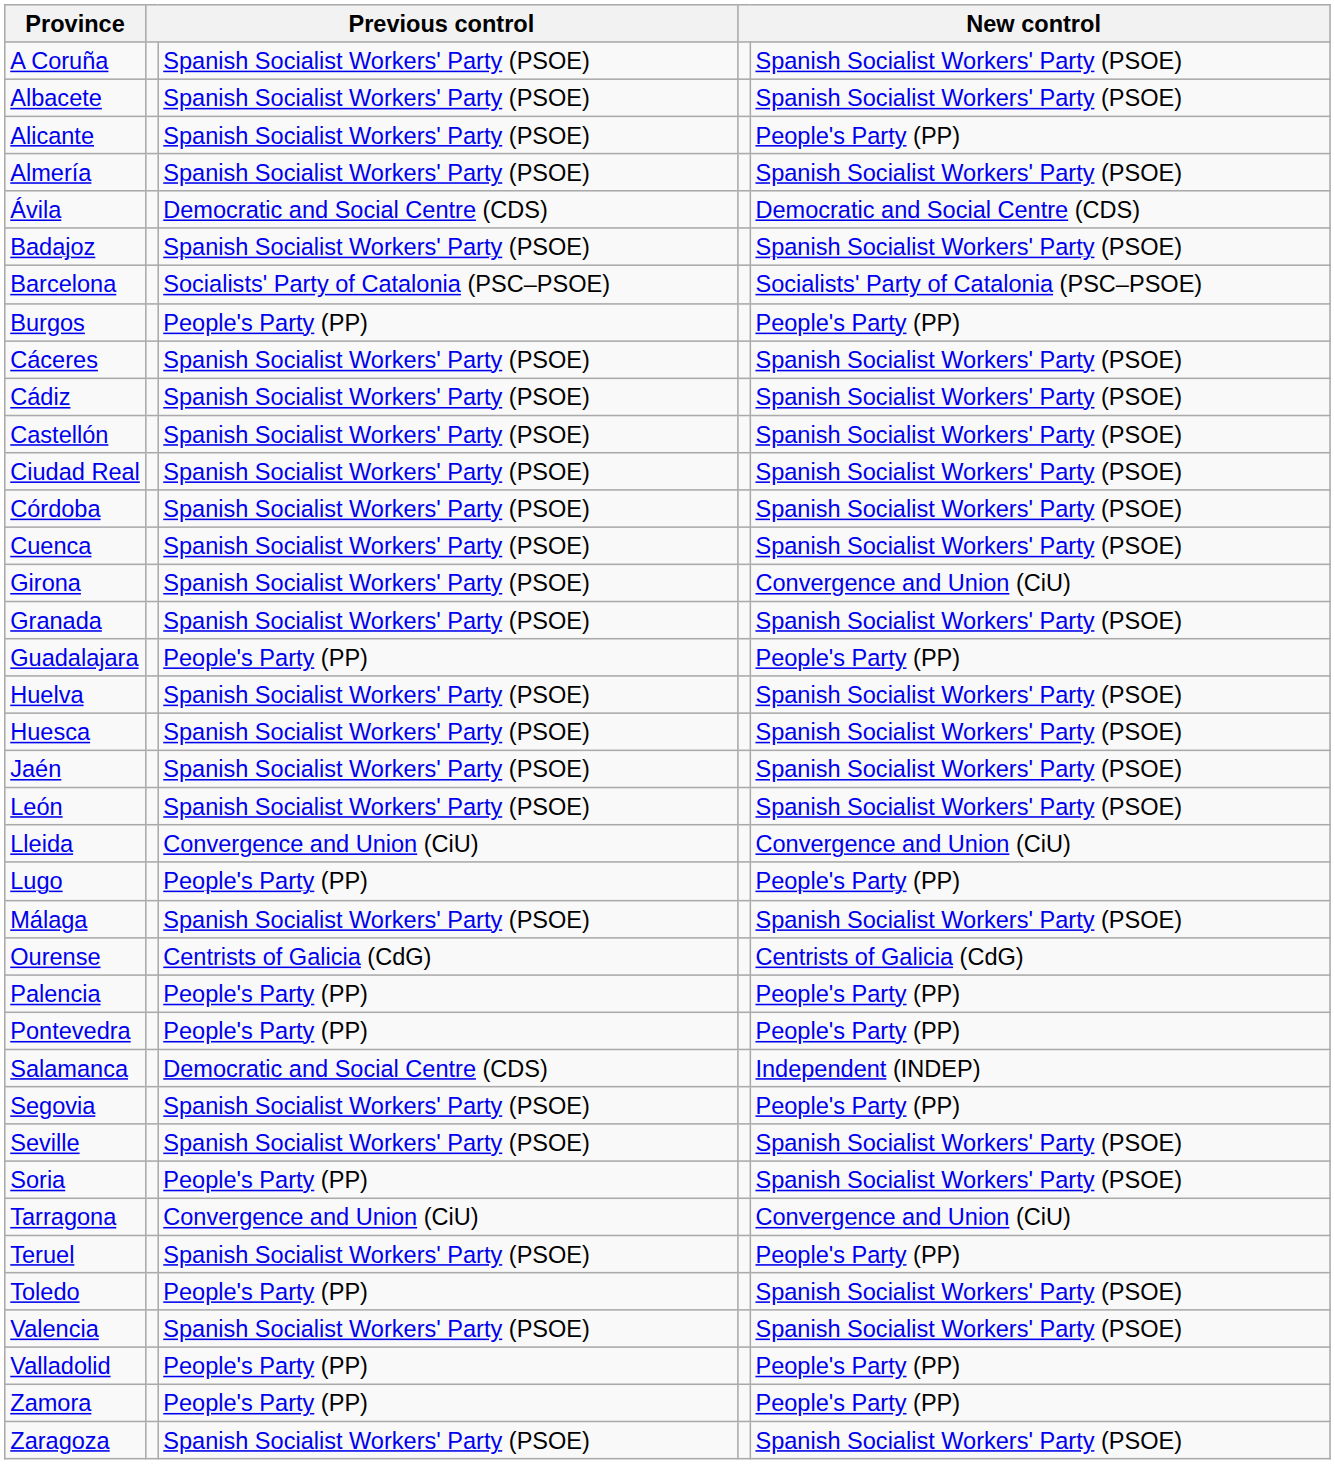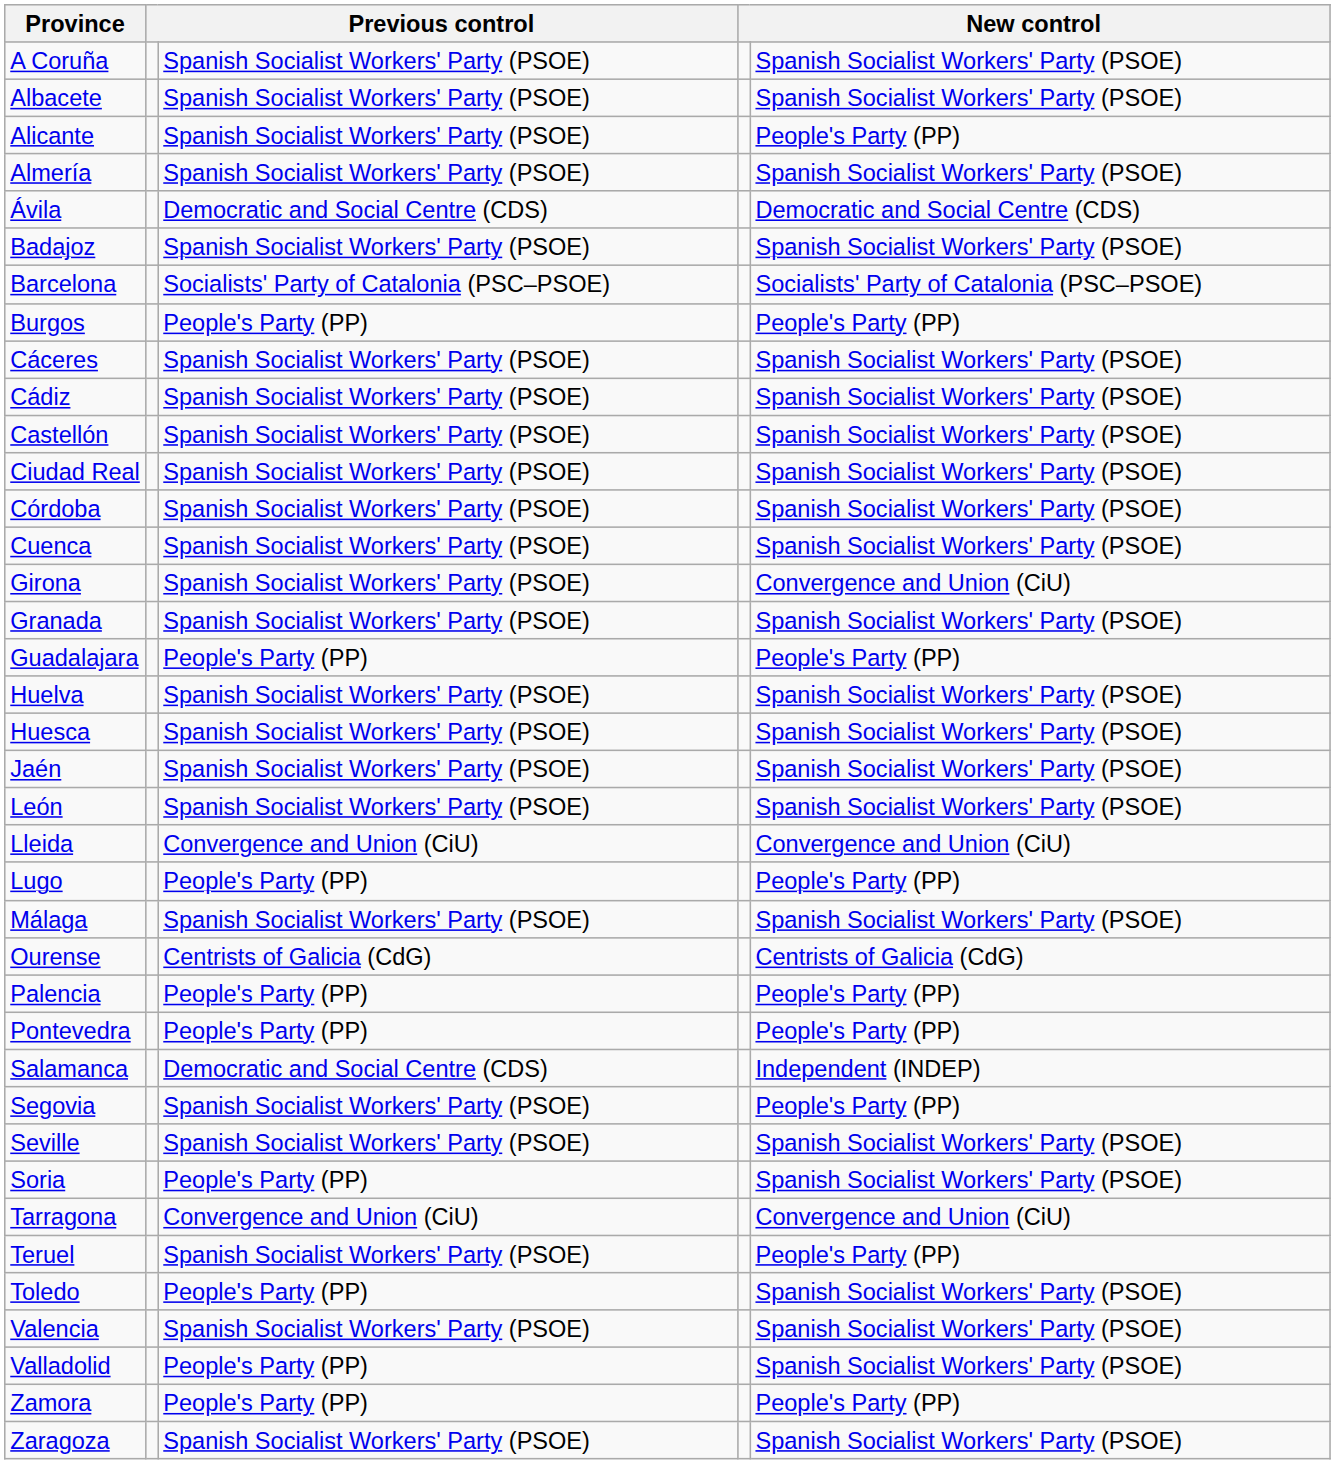(858, 1366) People's Party (PP) -> (969, 1366) Spanish Socialist Workers' Party (PSOE)
